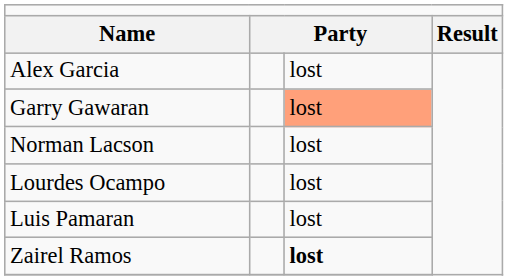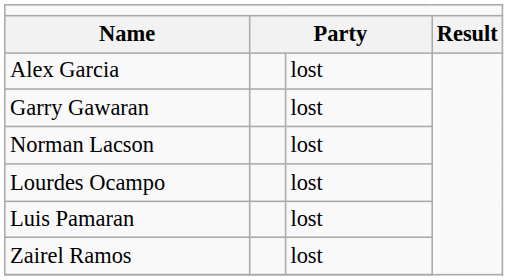(306, 108) lightsalmon background -> (307, 108) no background
(306, 256) bold -> (307, 256) normal
